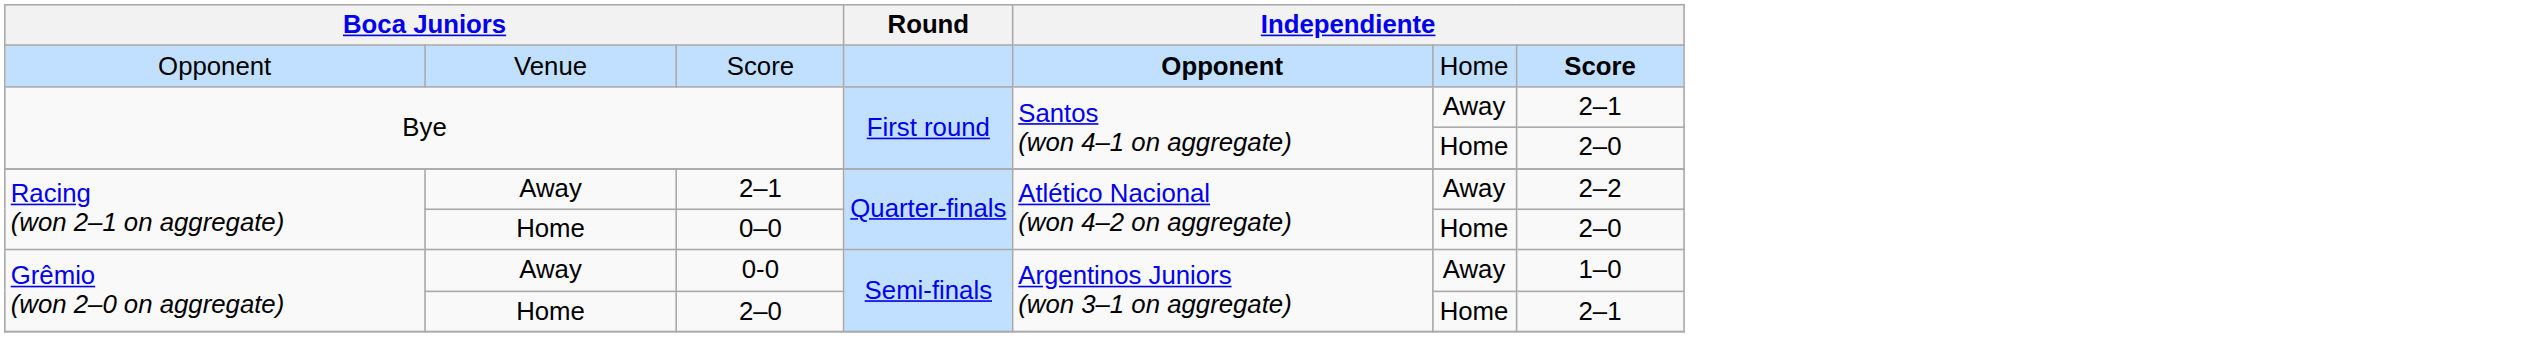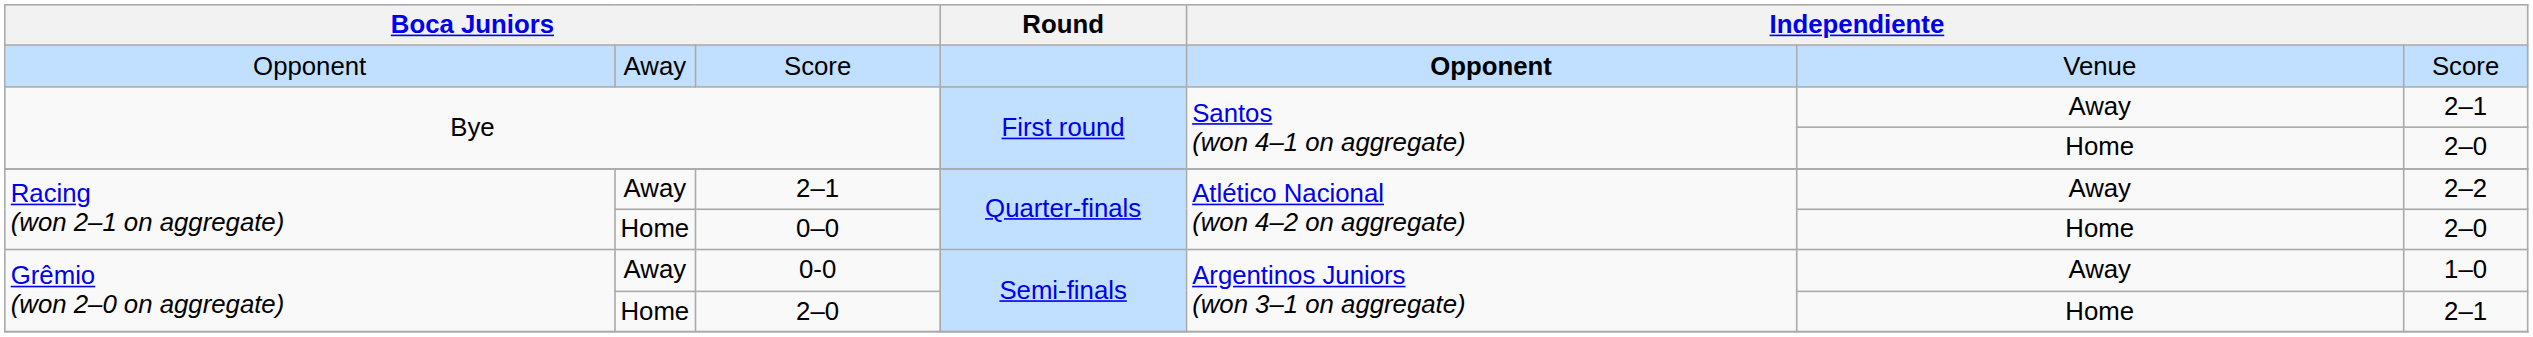(551, 65) Venue -> (655, 65) Away
(1474, 65) Home -> (2100, 65) Venue
(1600, 65) bold -> (2466, 65) normal
